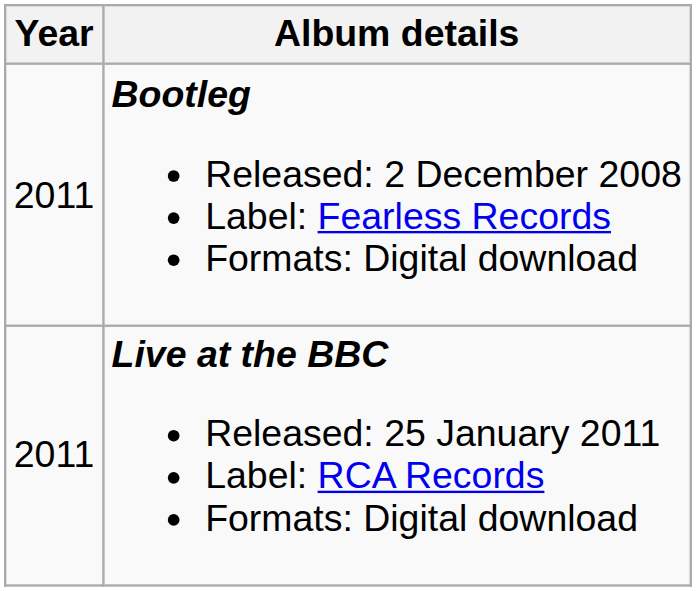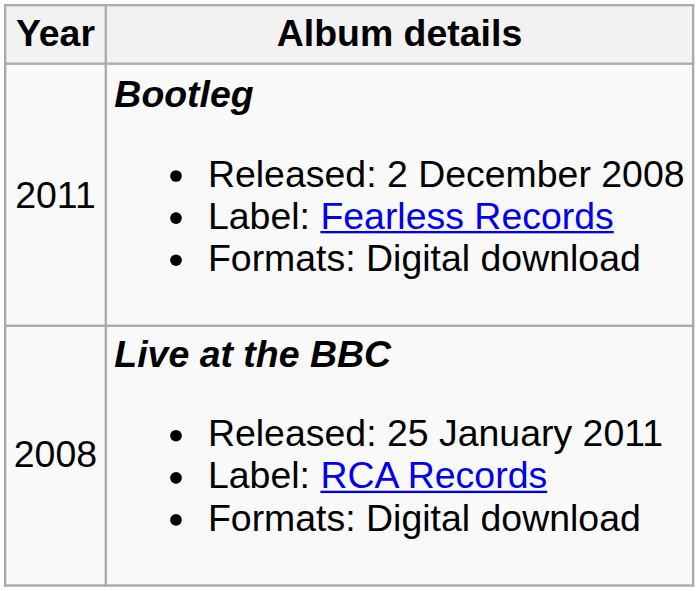(54, 454) 2011 -> (55, 454) 2008
